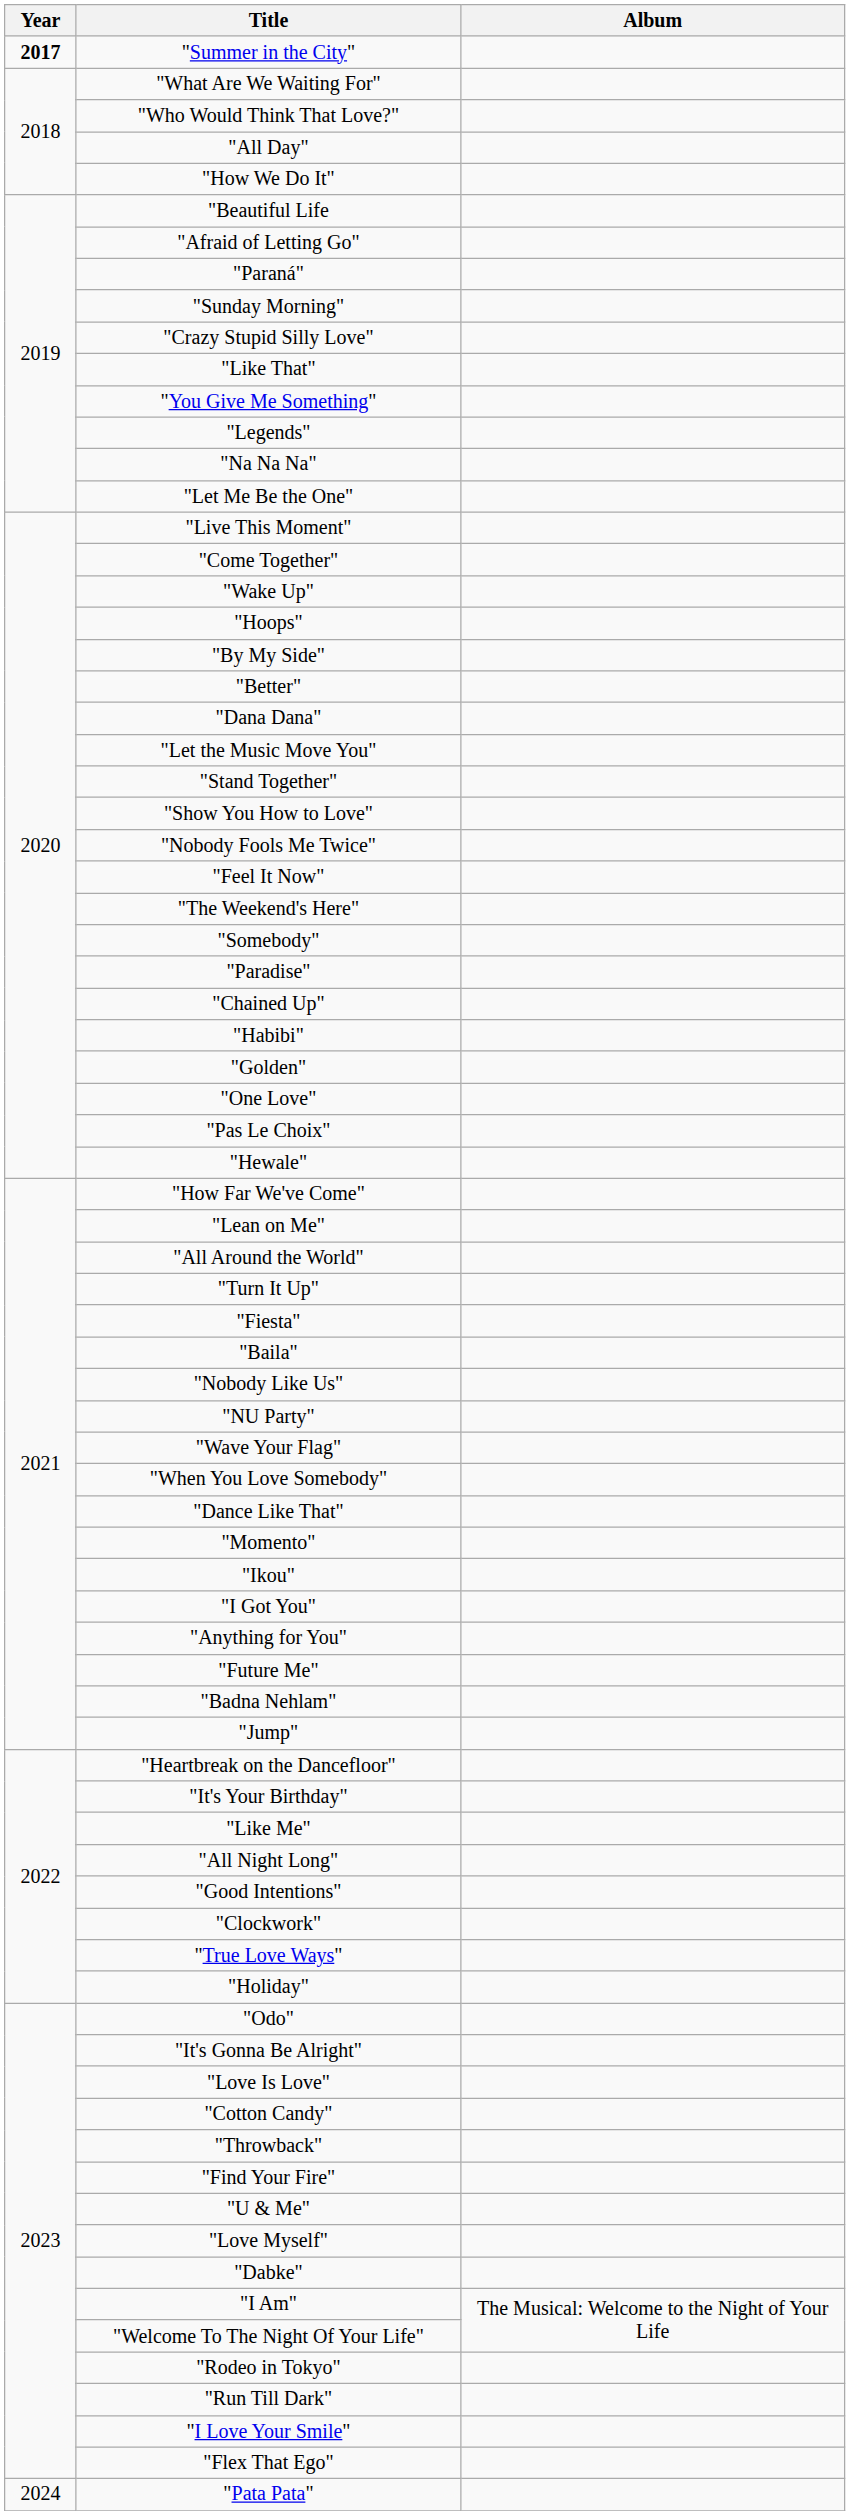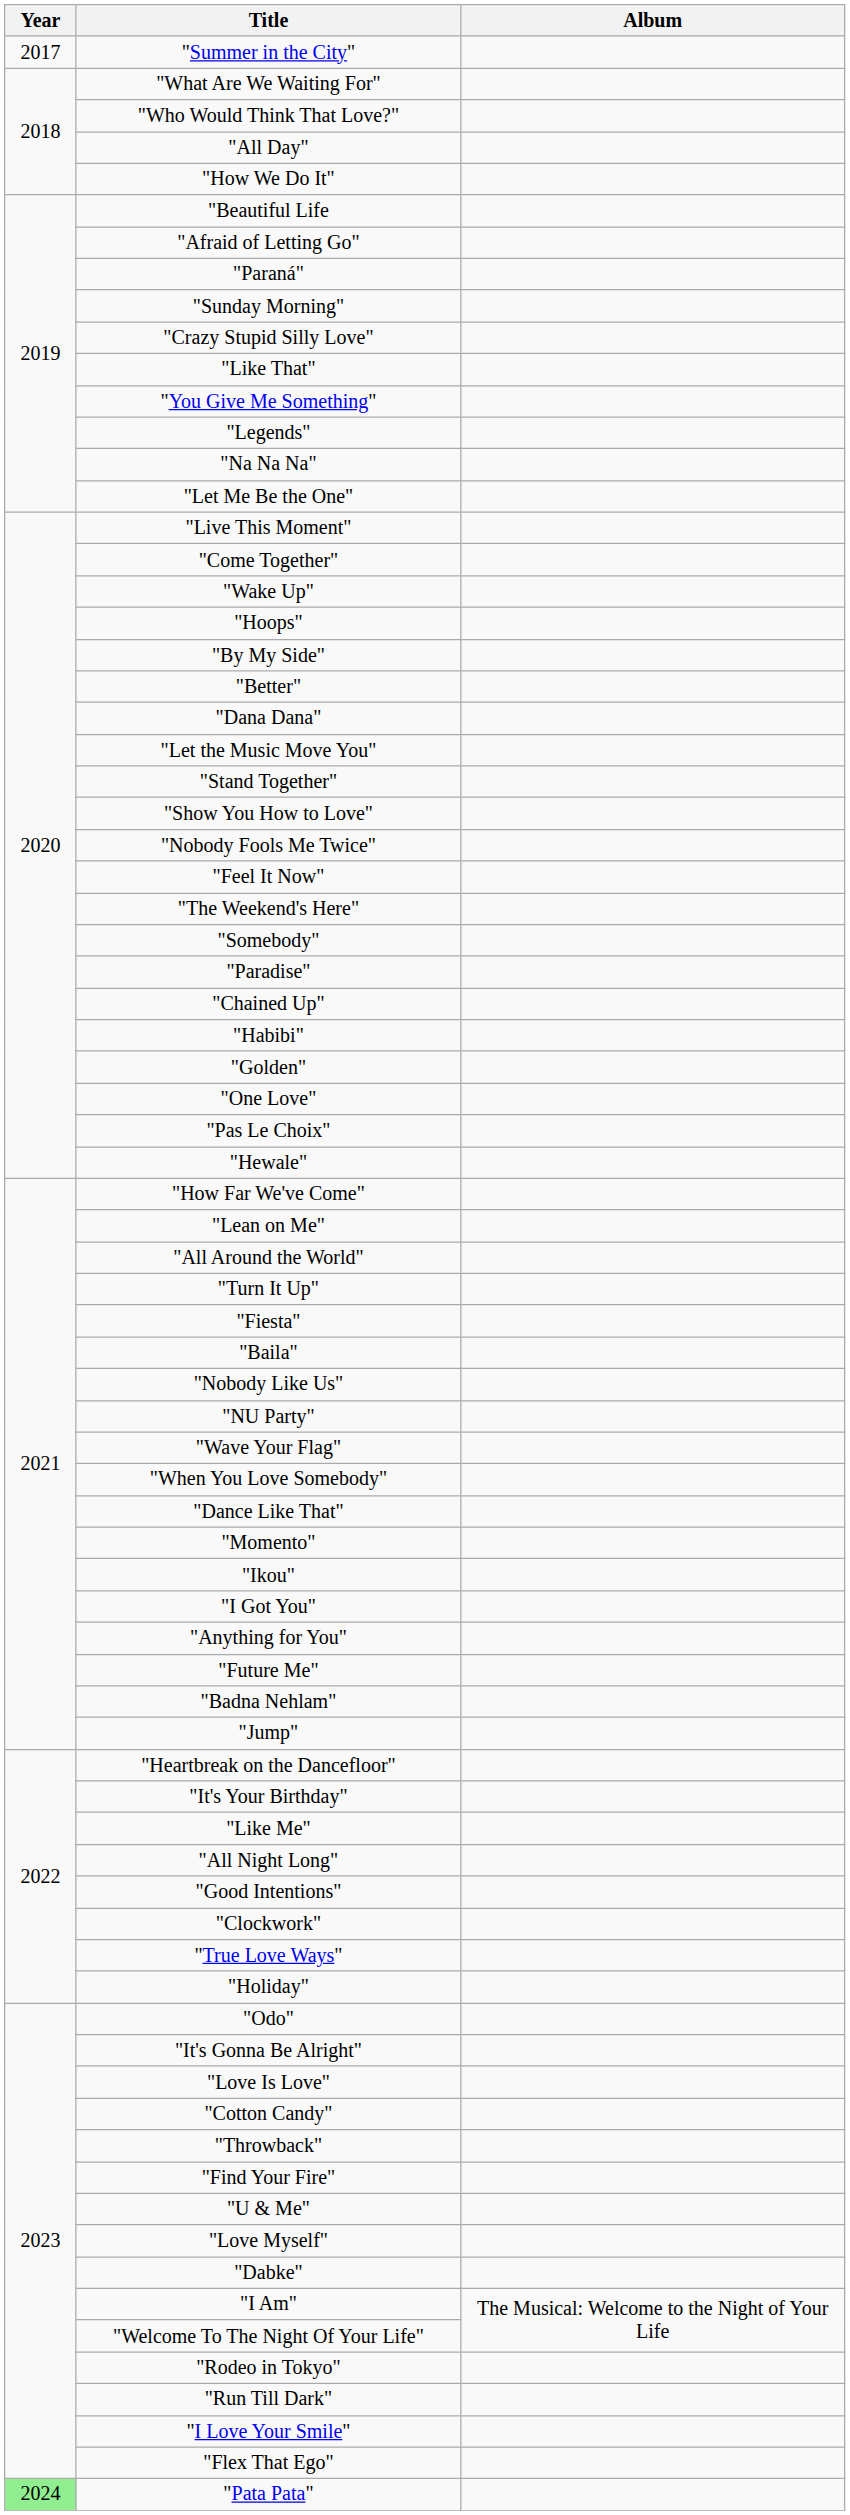(40, 52) bold -> (40, 52) normal
(40, 2494) no background -> (40, 2494) lightgreen background
